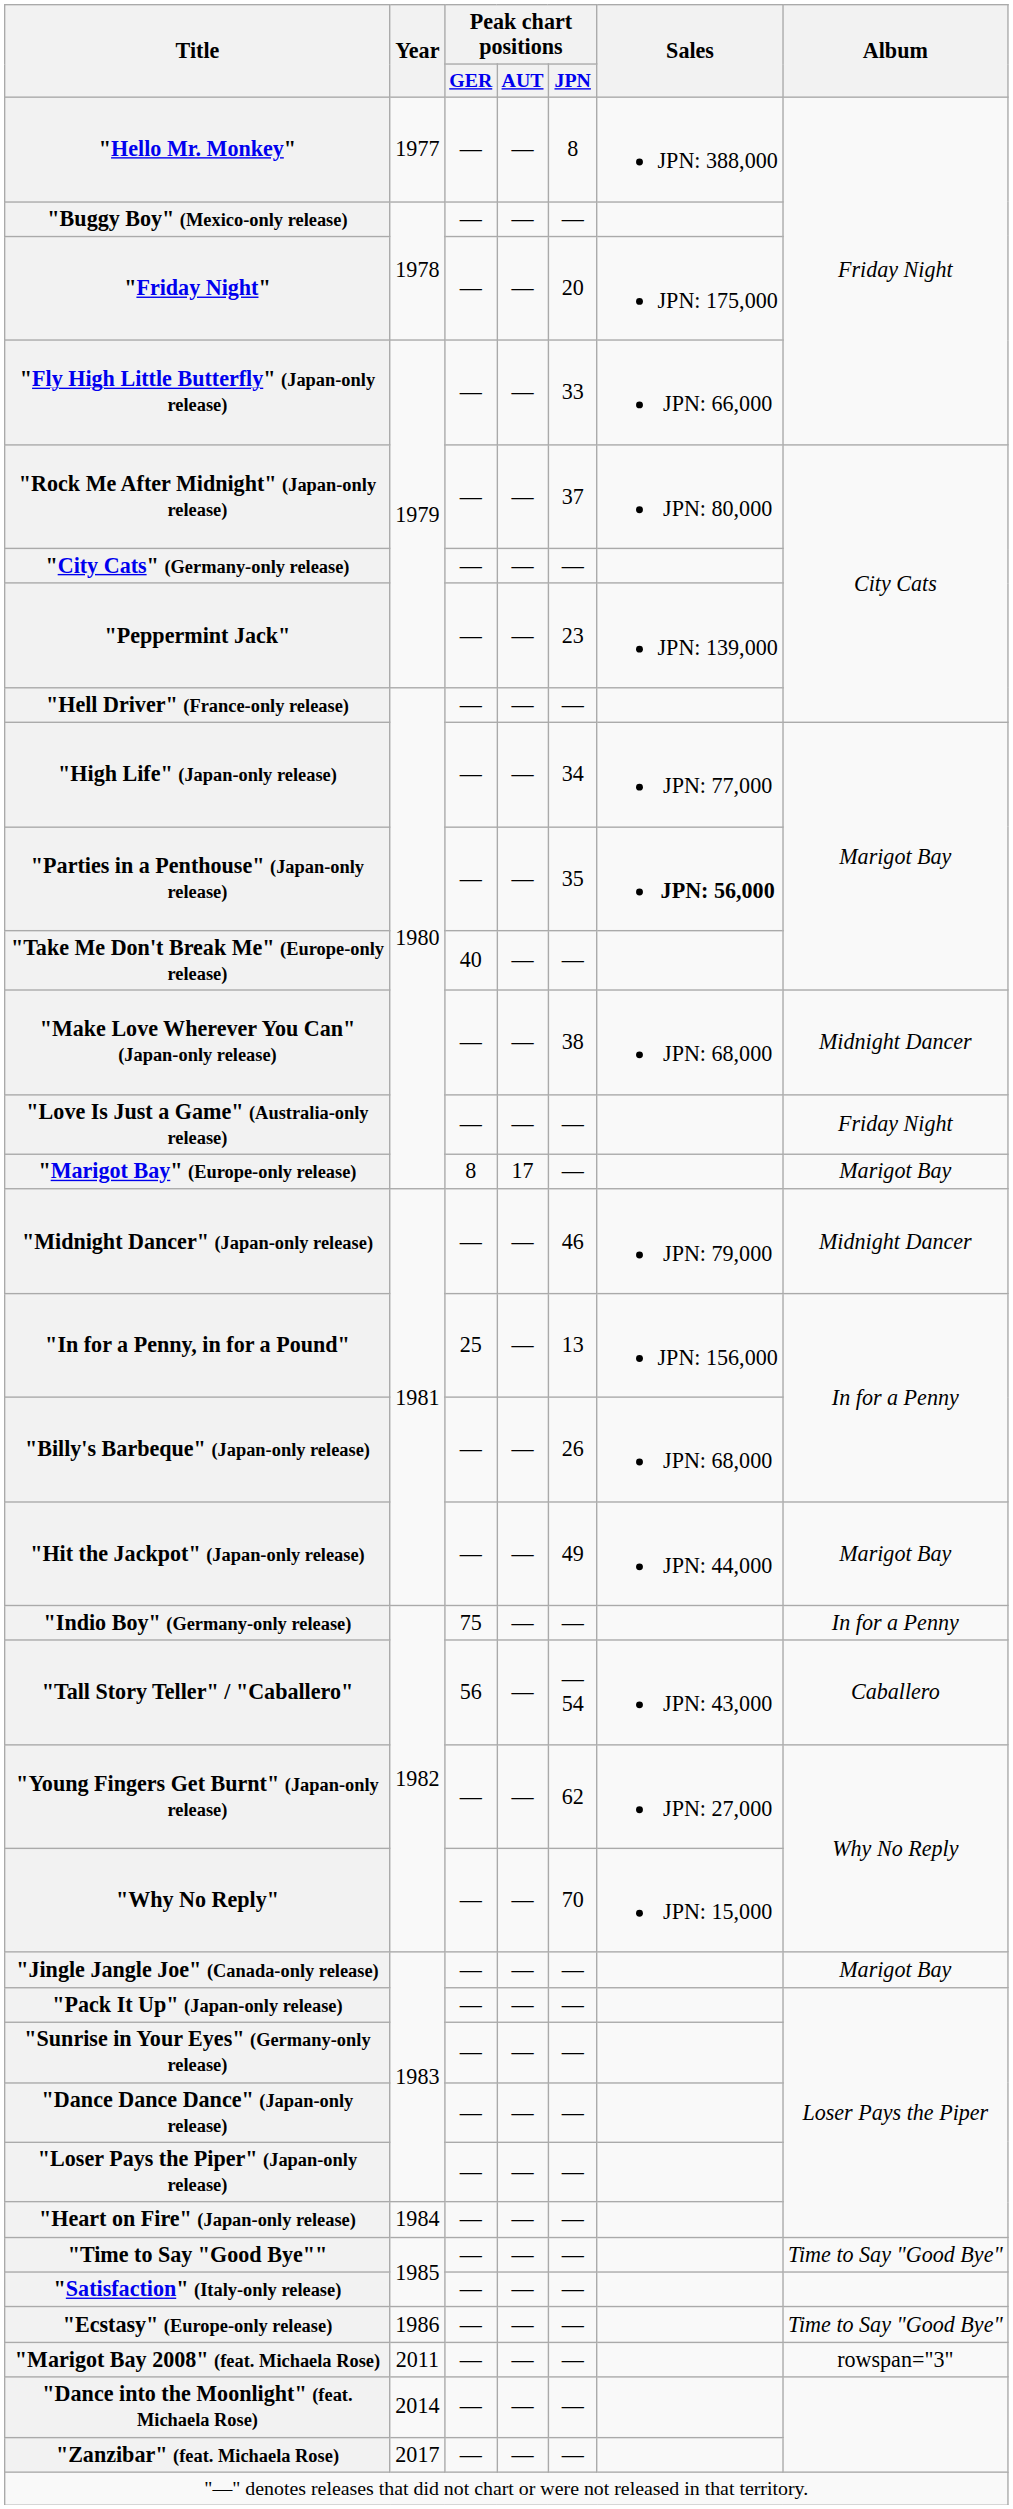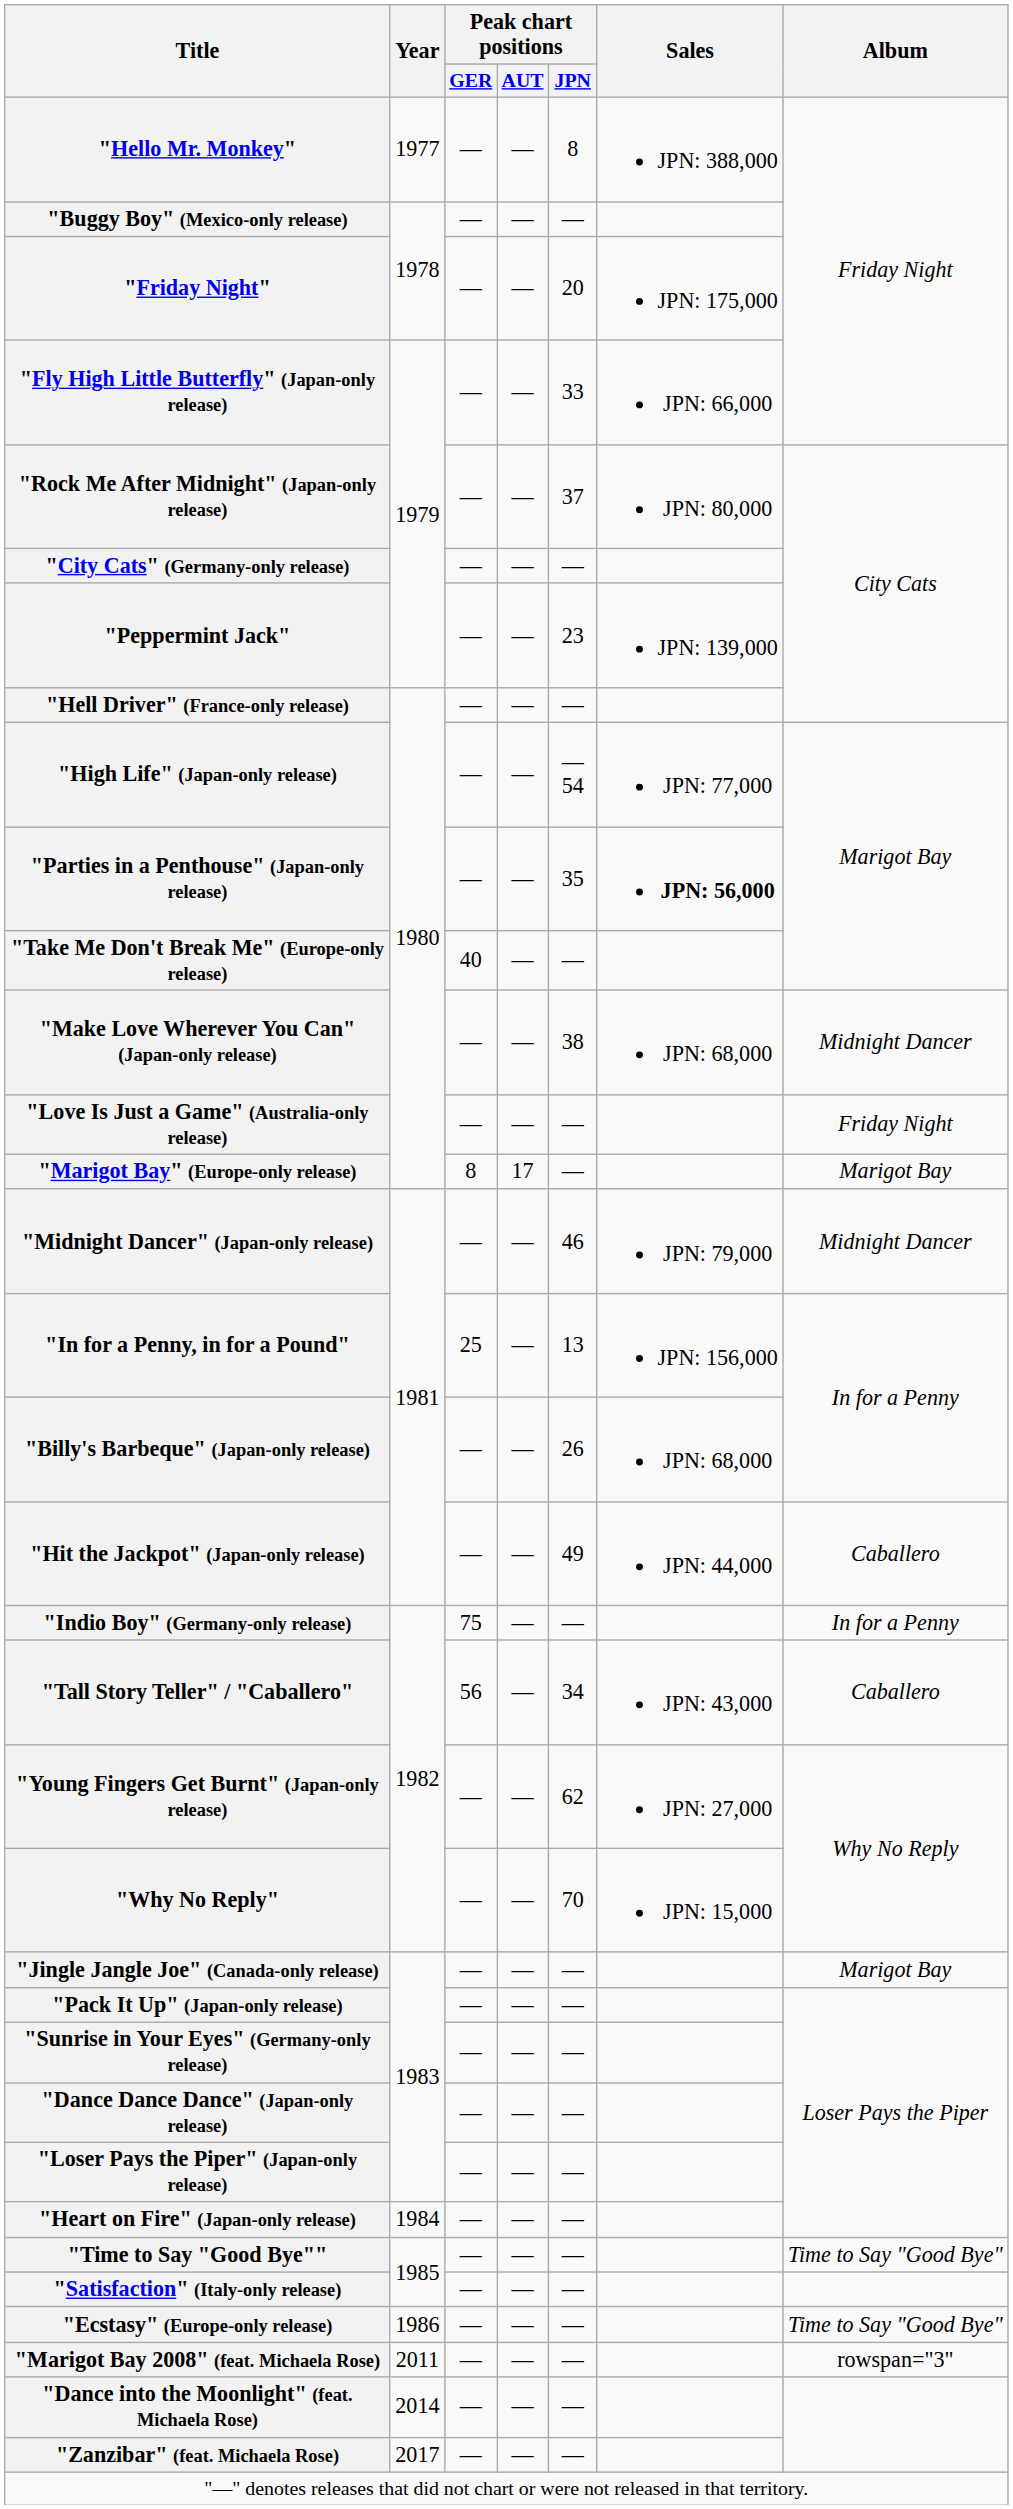(573, 774) 34 -> (573, 774) — 54
(895, 1553) Marigot Bay -> (895, 1553) Caballero
(573, 1692) — 54 -> (573, 1692) 34
